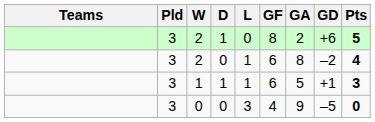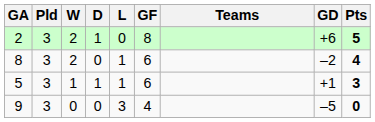columns swapped: (81, 15) <-> (300, 15)
